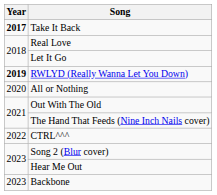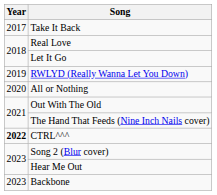(16, 27) bold -> (16, 27) normal
(16, 74) bold -> (16, 74) normal
(16, 136) normal -> (16, 136) bold
